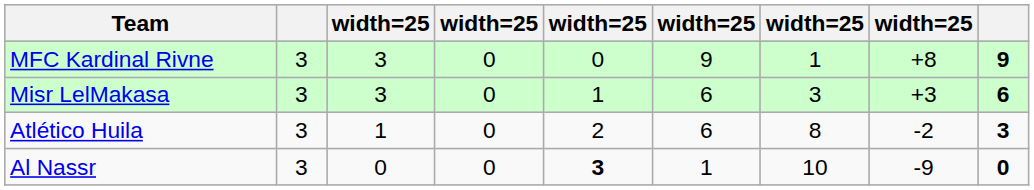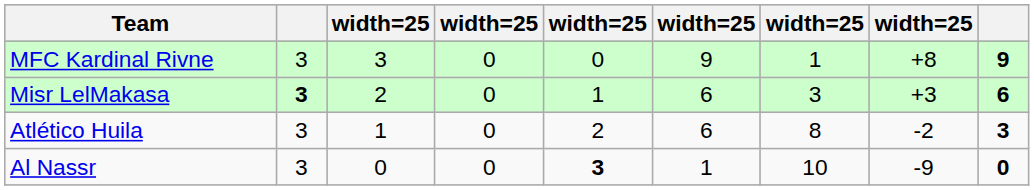(301, 95) normal -> (301, 95) bold
(381, 95) 3 -> (381, 95) 2
